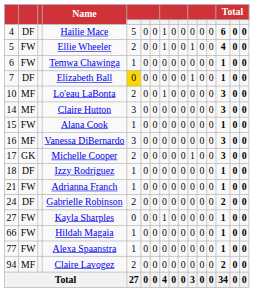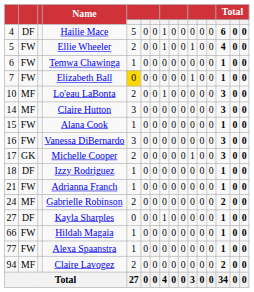(28, 78) DF -> (28, 78) FW
(28, 140) MF -> (28, 140) FW
(28, 202) DF -> (28, 202) MF
(28, 217) FW -> (28, 217) DF
